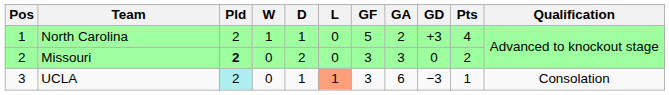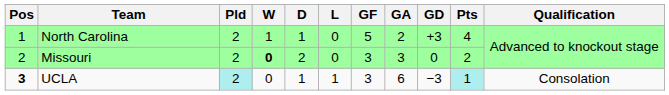(236, 57) bold -> (236, 57) normal
(269, 57) normal -> (269, 57) bold
(22, 79) normal -> (22, 79) bold
(335, 79) lightsalmon background -> (335, 79) no background
(467, 79) no background -> (467, 79) paleturquoise background
